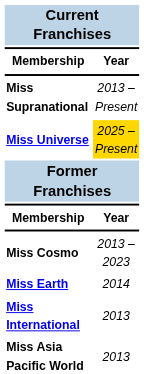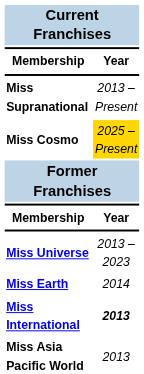(47, 139) Miss Universe -> (42, 139) Miss Cosmo
(42, 253) Miss Cosmo -> (47, 253) Miss Universe
(116, 316) normal -> (116, 316) bold
